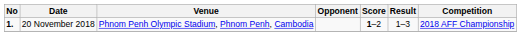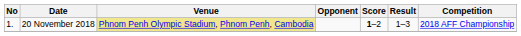(10, 24) bold -> (10, 24) normal
(206, 24) no background -> (206, 24) khaki background
